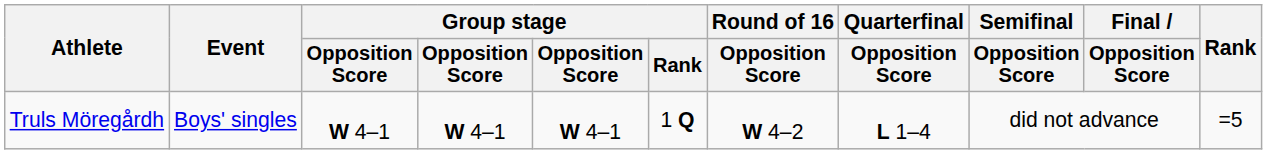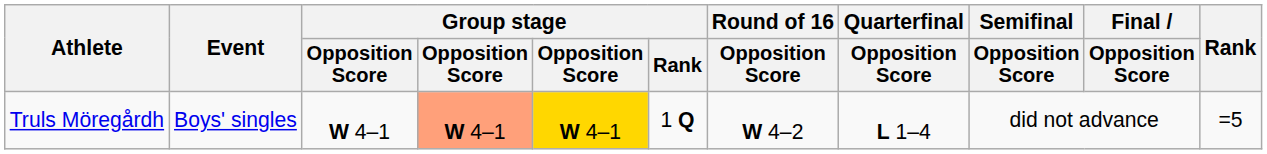(475, 132) no background -> (475, 132) lightsalmon background
(590, 132) no background -> (590, 132) gold background
